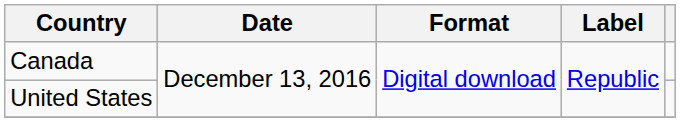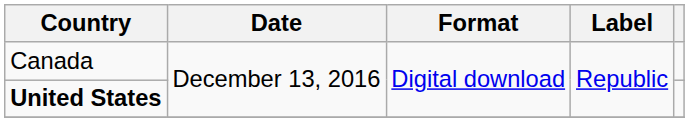(81, 98) normal -> (86, 98) bold
